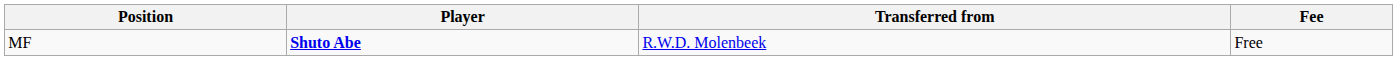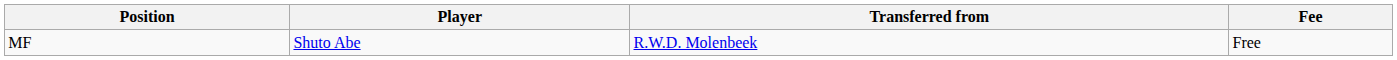(326, 42) bold -> (327, 42) normal
